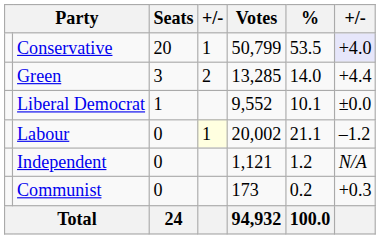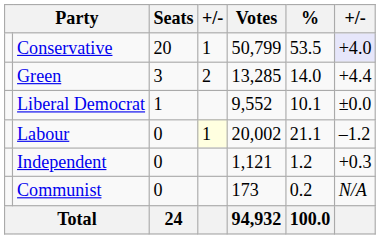(353, 162) N/A -> (355, 162) +0.3
(355, 190) +0.3 -> (353, 190) N/A
